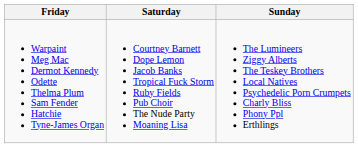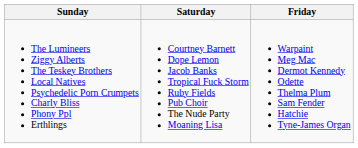columns swapped: (55, 12) <-> (285, 12)
